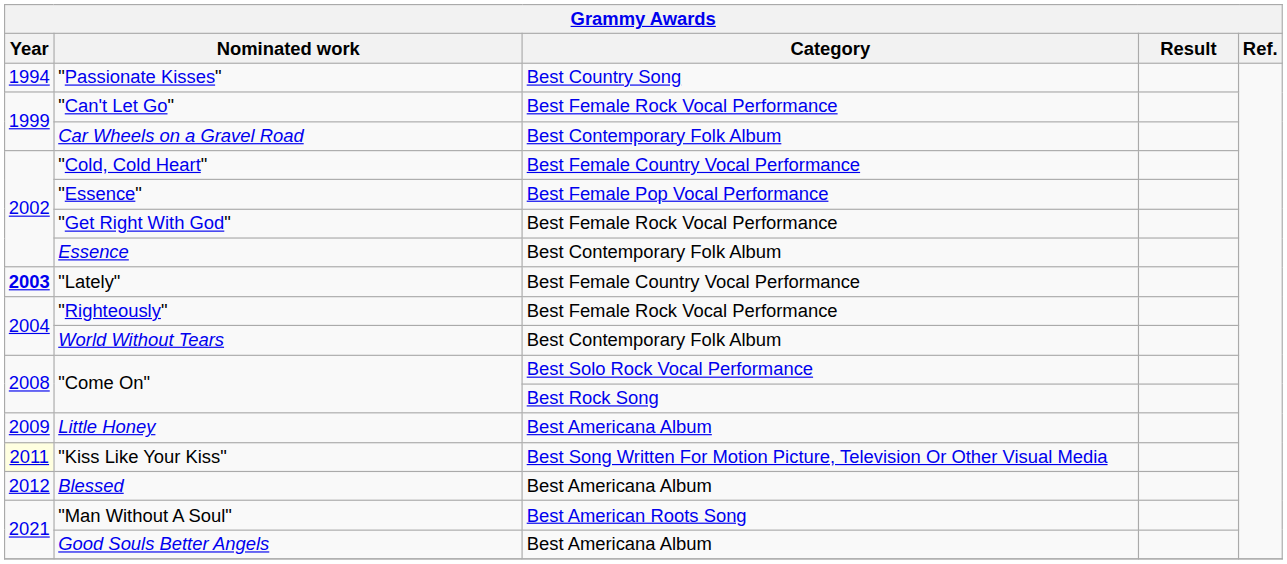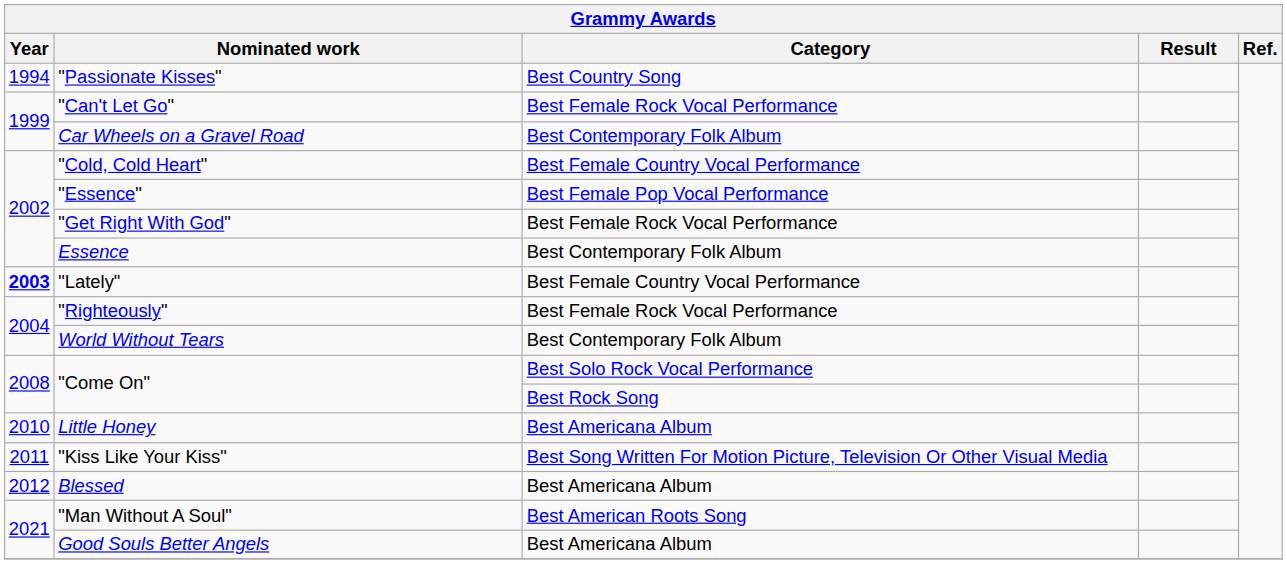(29, 427) 2009 -> (29, 427) 2010
(29, 456) lightyellow background -> (29, 456) no background
